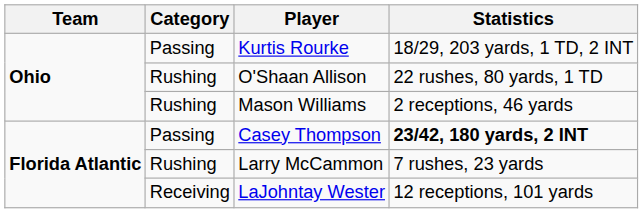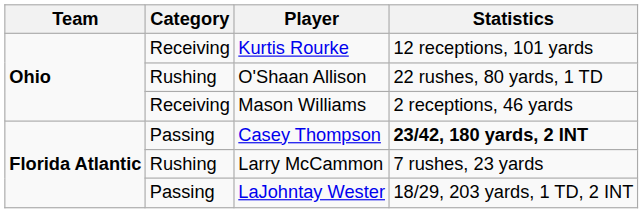(182, 48) Passing -> (190, 48) Receiving
(513, 48) 18/29, 203 yards, 1 TD, 2 INT -> (493, 48) 12 receptions, 101 yards
(183, 105) Rushing -> (190, 105) Receiving
(190, 192) Receiving -> (182, 192) Passing
(493, 192) 12 receptions, 101 yards -> (513, 192) 18/29, 203 yards, 1 TD, 2 INT
